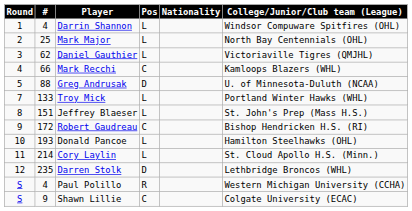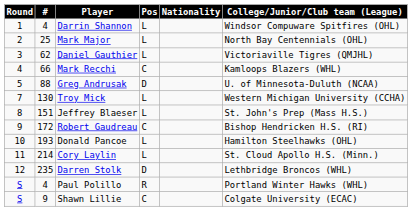(45, 98) 133 -> (45, 98) 130
(296, 98) Portland Winter Hawks (WHL) -> (315, 98) Western Michigan University (CCHA)
(315, 184) Western Michigan University (CCHA) -> (296, 184) Portland Winter Hawks (WHL)
